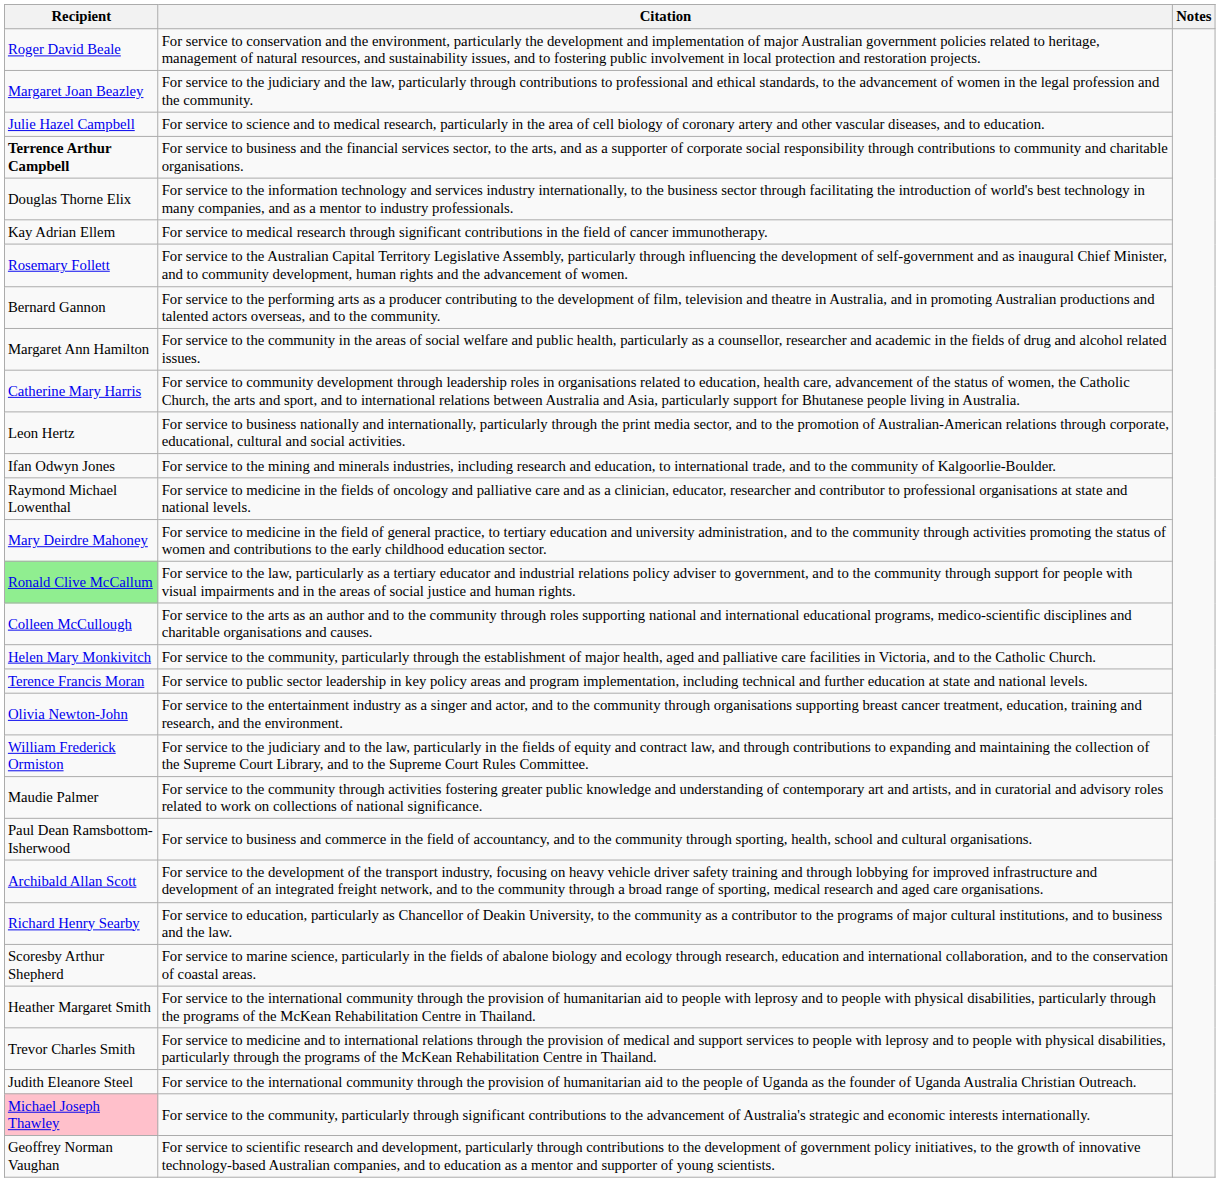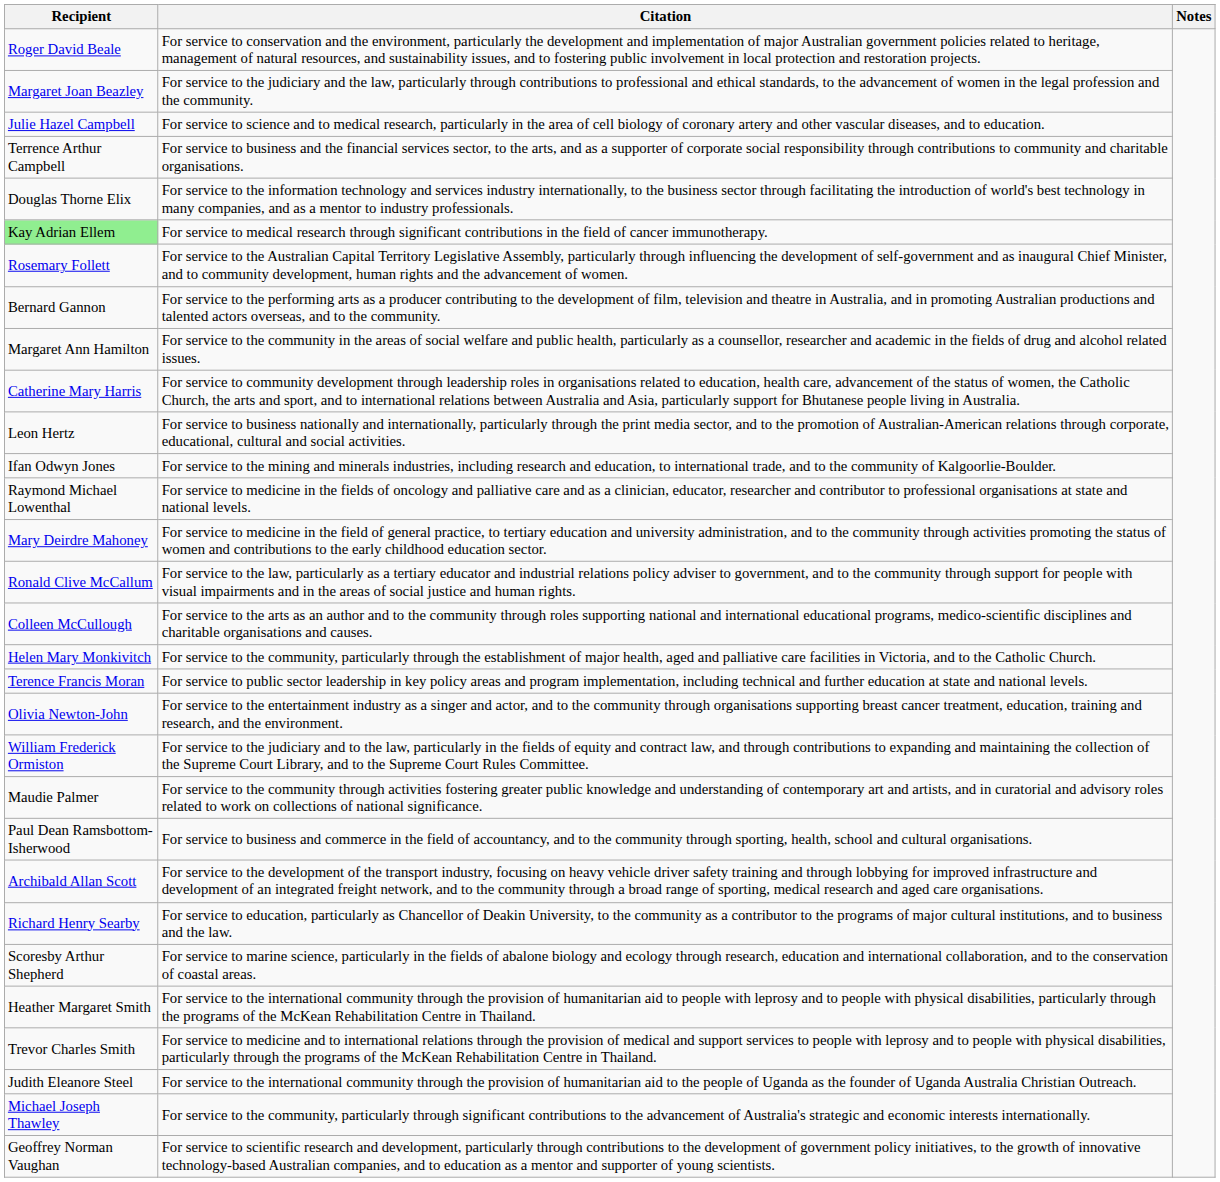(60, 157) bold -> (55, 157) normal
(62, 232) no background -> (62, 232) lightgreen background
(80, 582) lightgreen background -> (80, 582) no background
(54, 1114) pink background -> (54, 1114) no background
